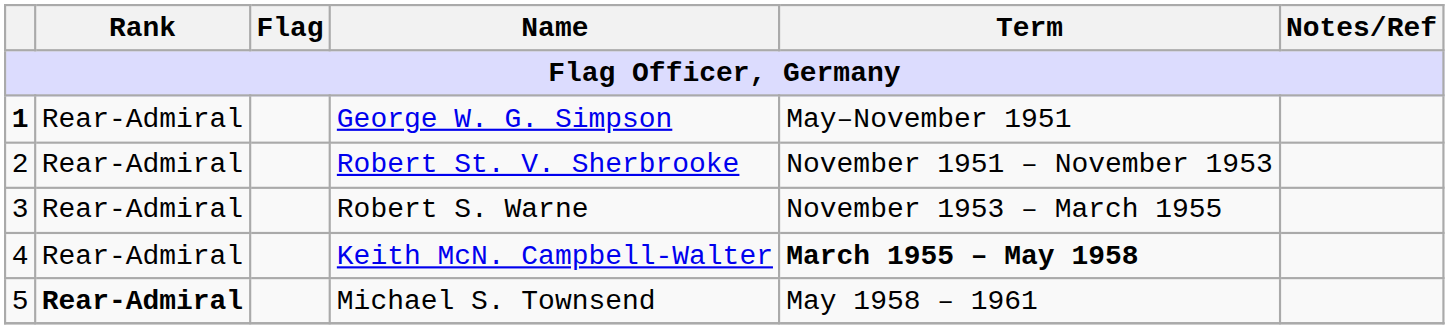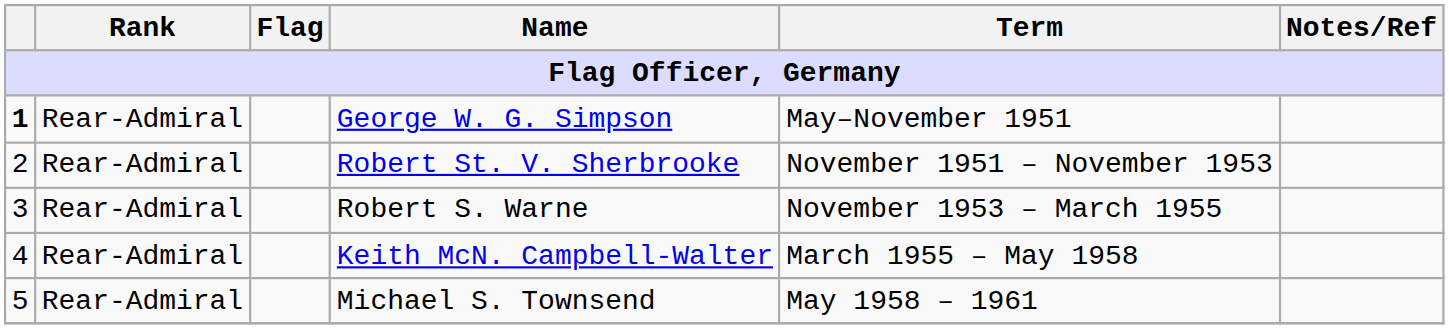(962, 256) bold -> (962, 256) normal
(142, 301) bold -> (142, 301) normal
